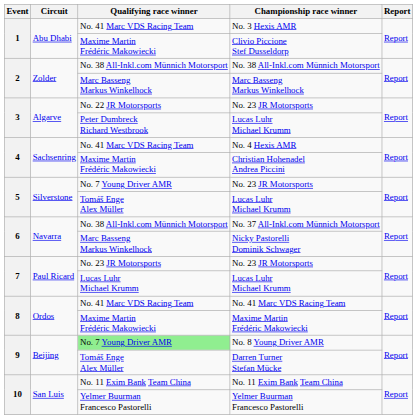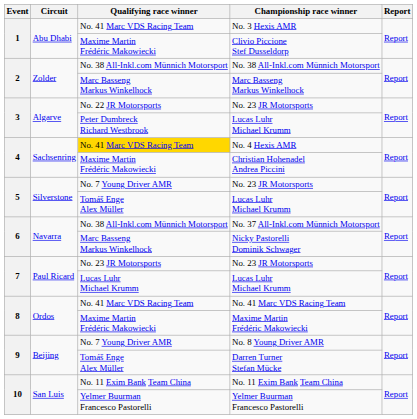(137, 144) no background -> (137, 144) gold background
(126, 342) lightgreen background -> (126, 342) no background
